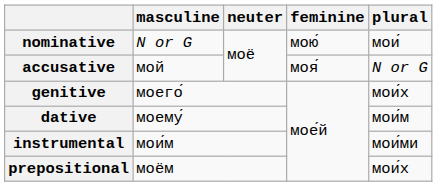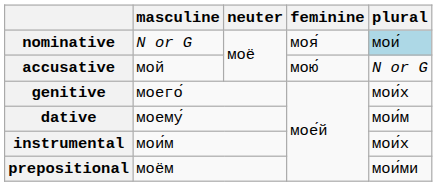(304, 43) мою́ -> (304, 43) моя́
(386, 43) no background -> (386, 43) lightblue background
(304, 68) моя́ -> (304, 68) мою́
(395, 144) мои́ми -> (391, 144) мои́х
(391, 169) мои́х -> (395, 169) мои́ми
